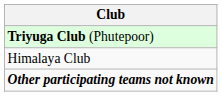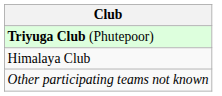(111, 79) bold -> (108, 79) normal
